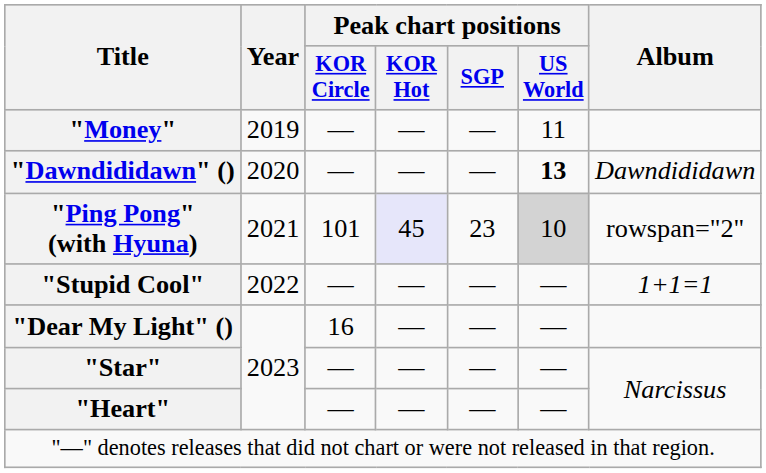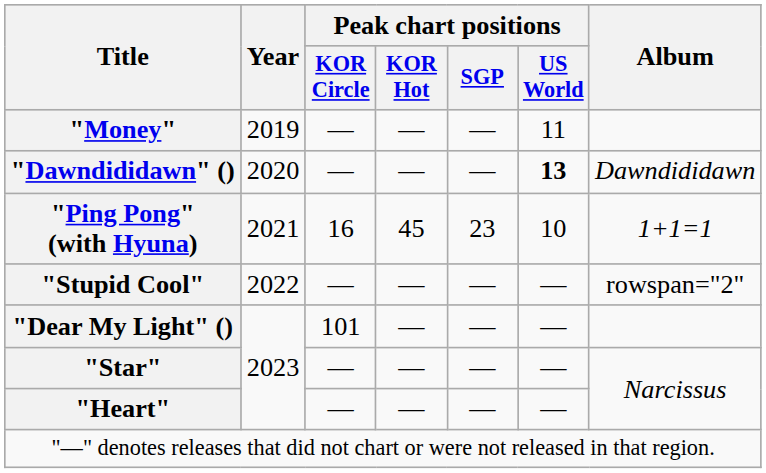(341, 227) 101 -> (341, 227) 16
(411, 227) lavender background -> (411, 227) no background
(553, 227) lightgrey background -> (553, 227) no background
(675, 227) rowspan="2" -> (675, 227) 1+1=1
(675, 284) 1+1=1 -> (675, 284) rowspan="2"
(341, 325) 16 -> (341, 325) 101
